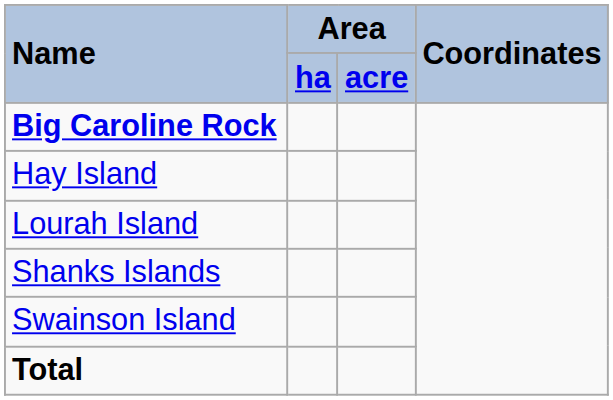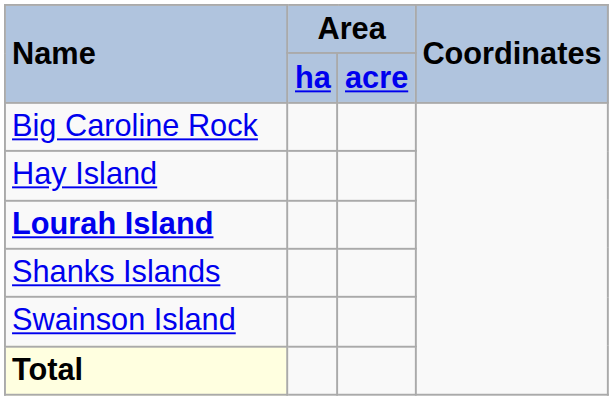(144, 126) bold -> (135, 126) normal
(105, 223) normal -> (113, 223) bold
(48, 369) no background -> (48, 369) lightyellow background
